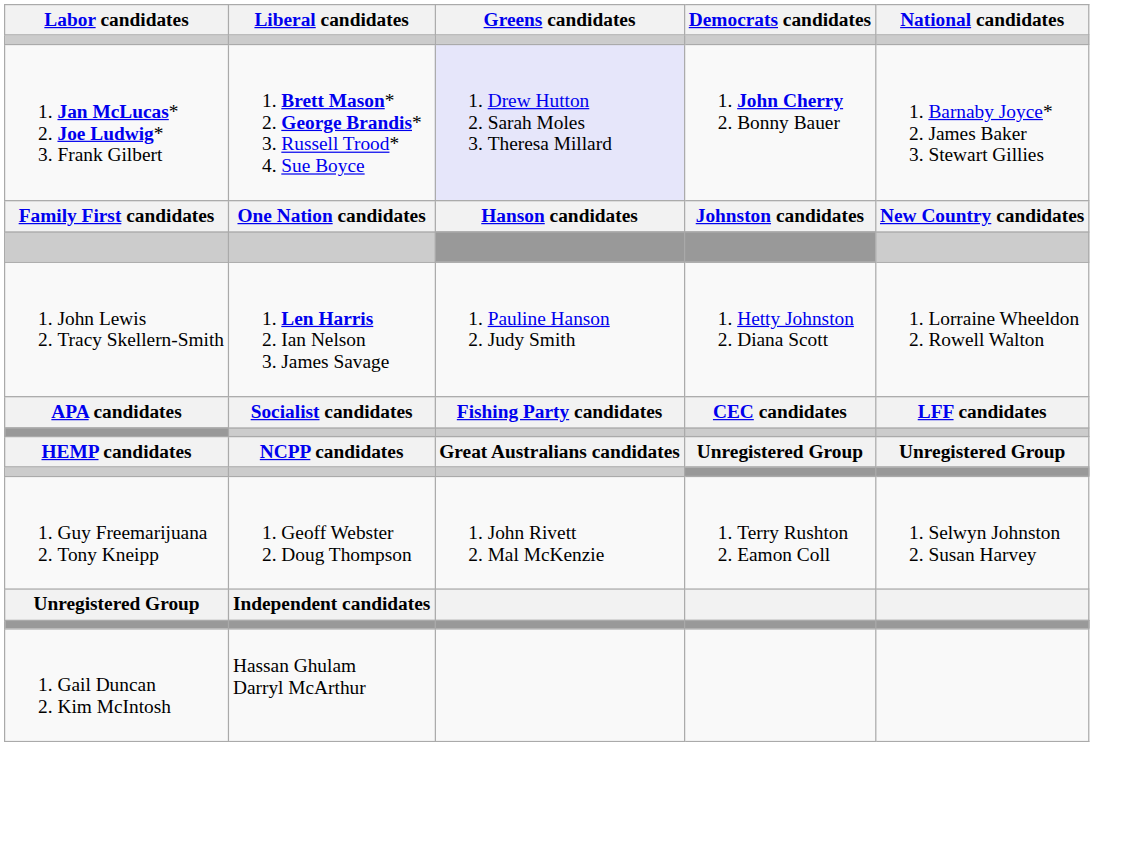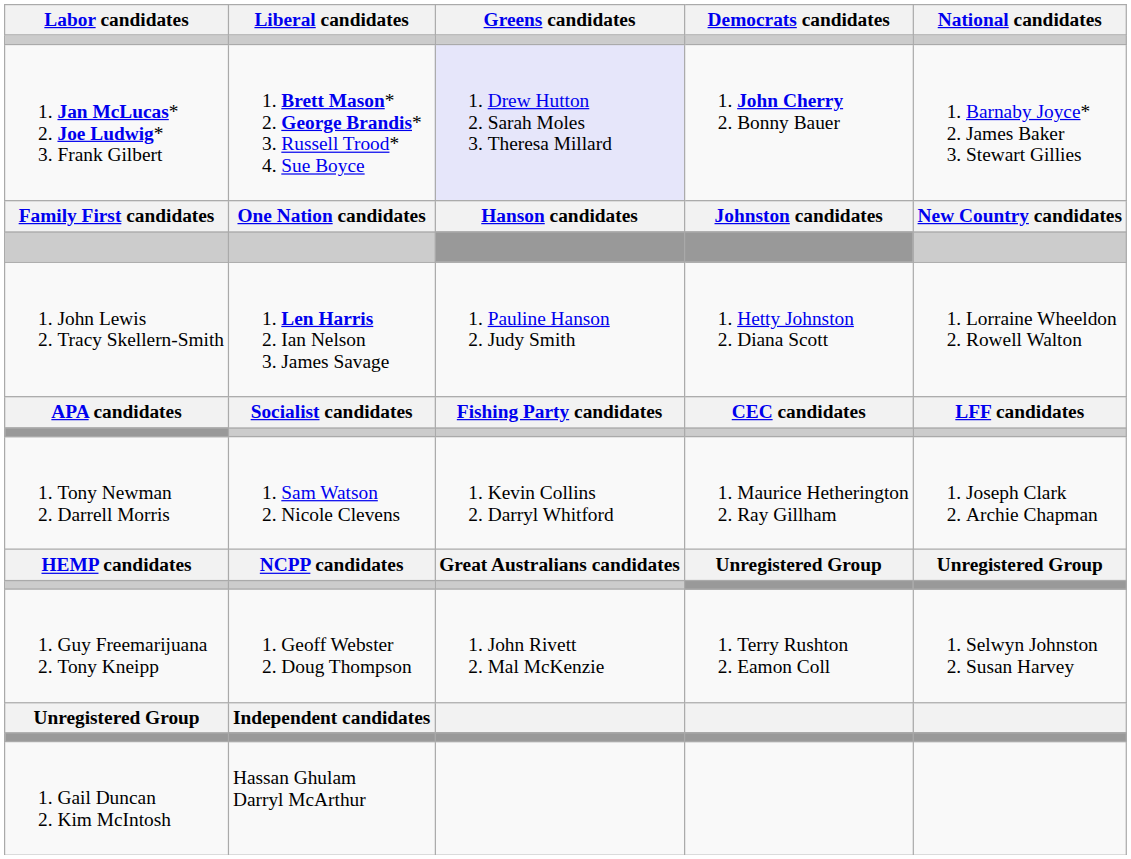+ row: (117, 504)
